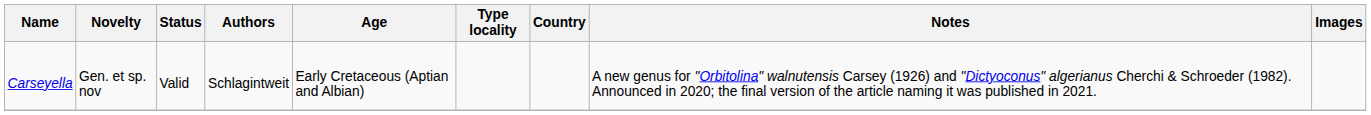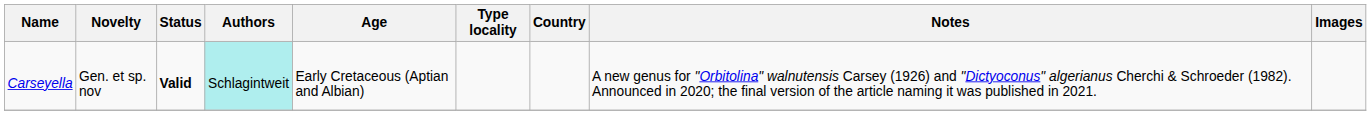(174, 83) normal -> (176, 83) bold
(248, 83) no background -> (248, 83) paleturquoise background
